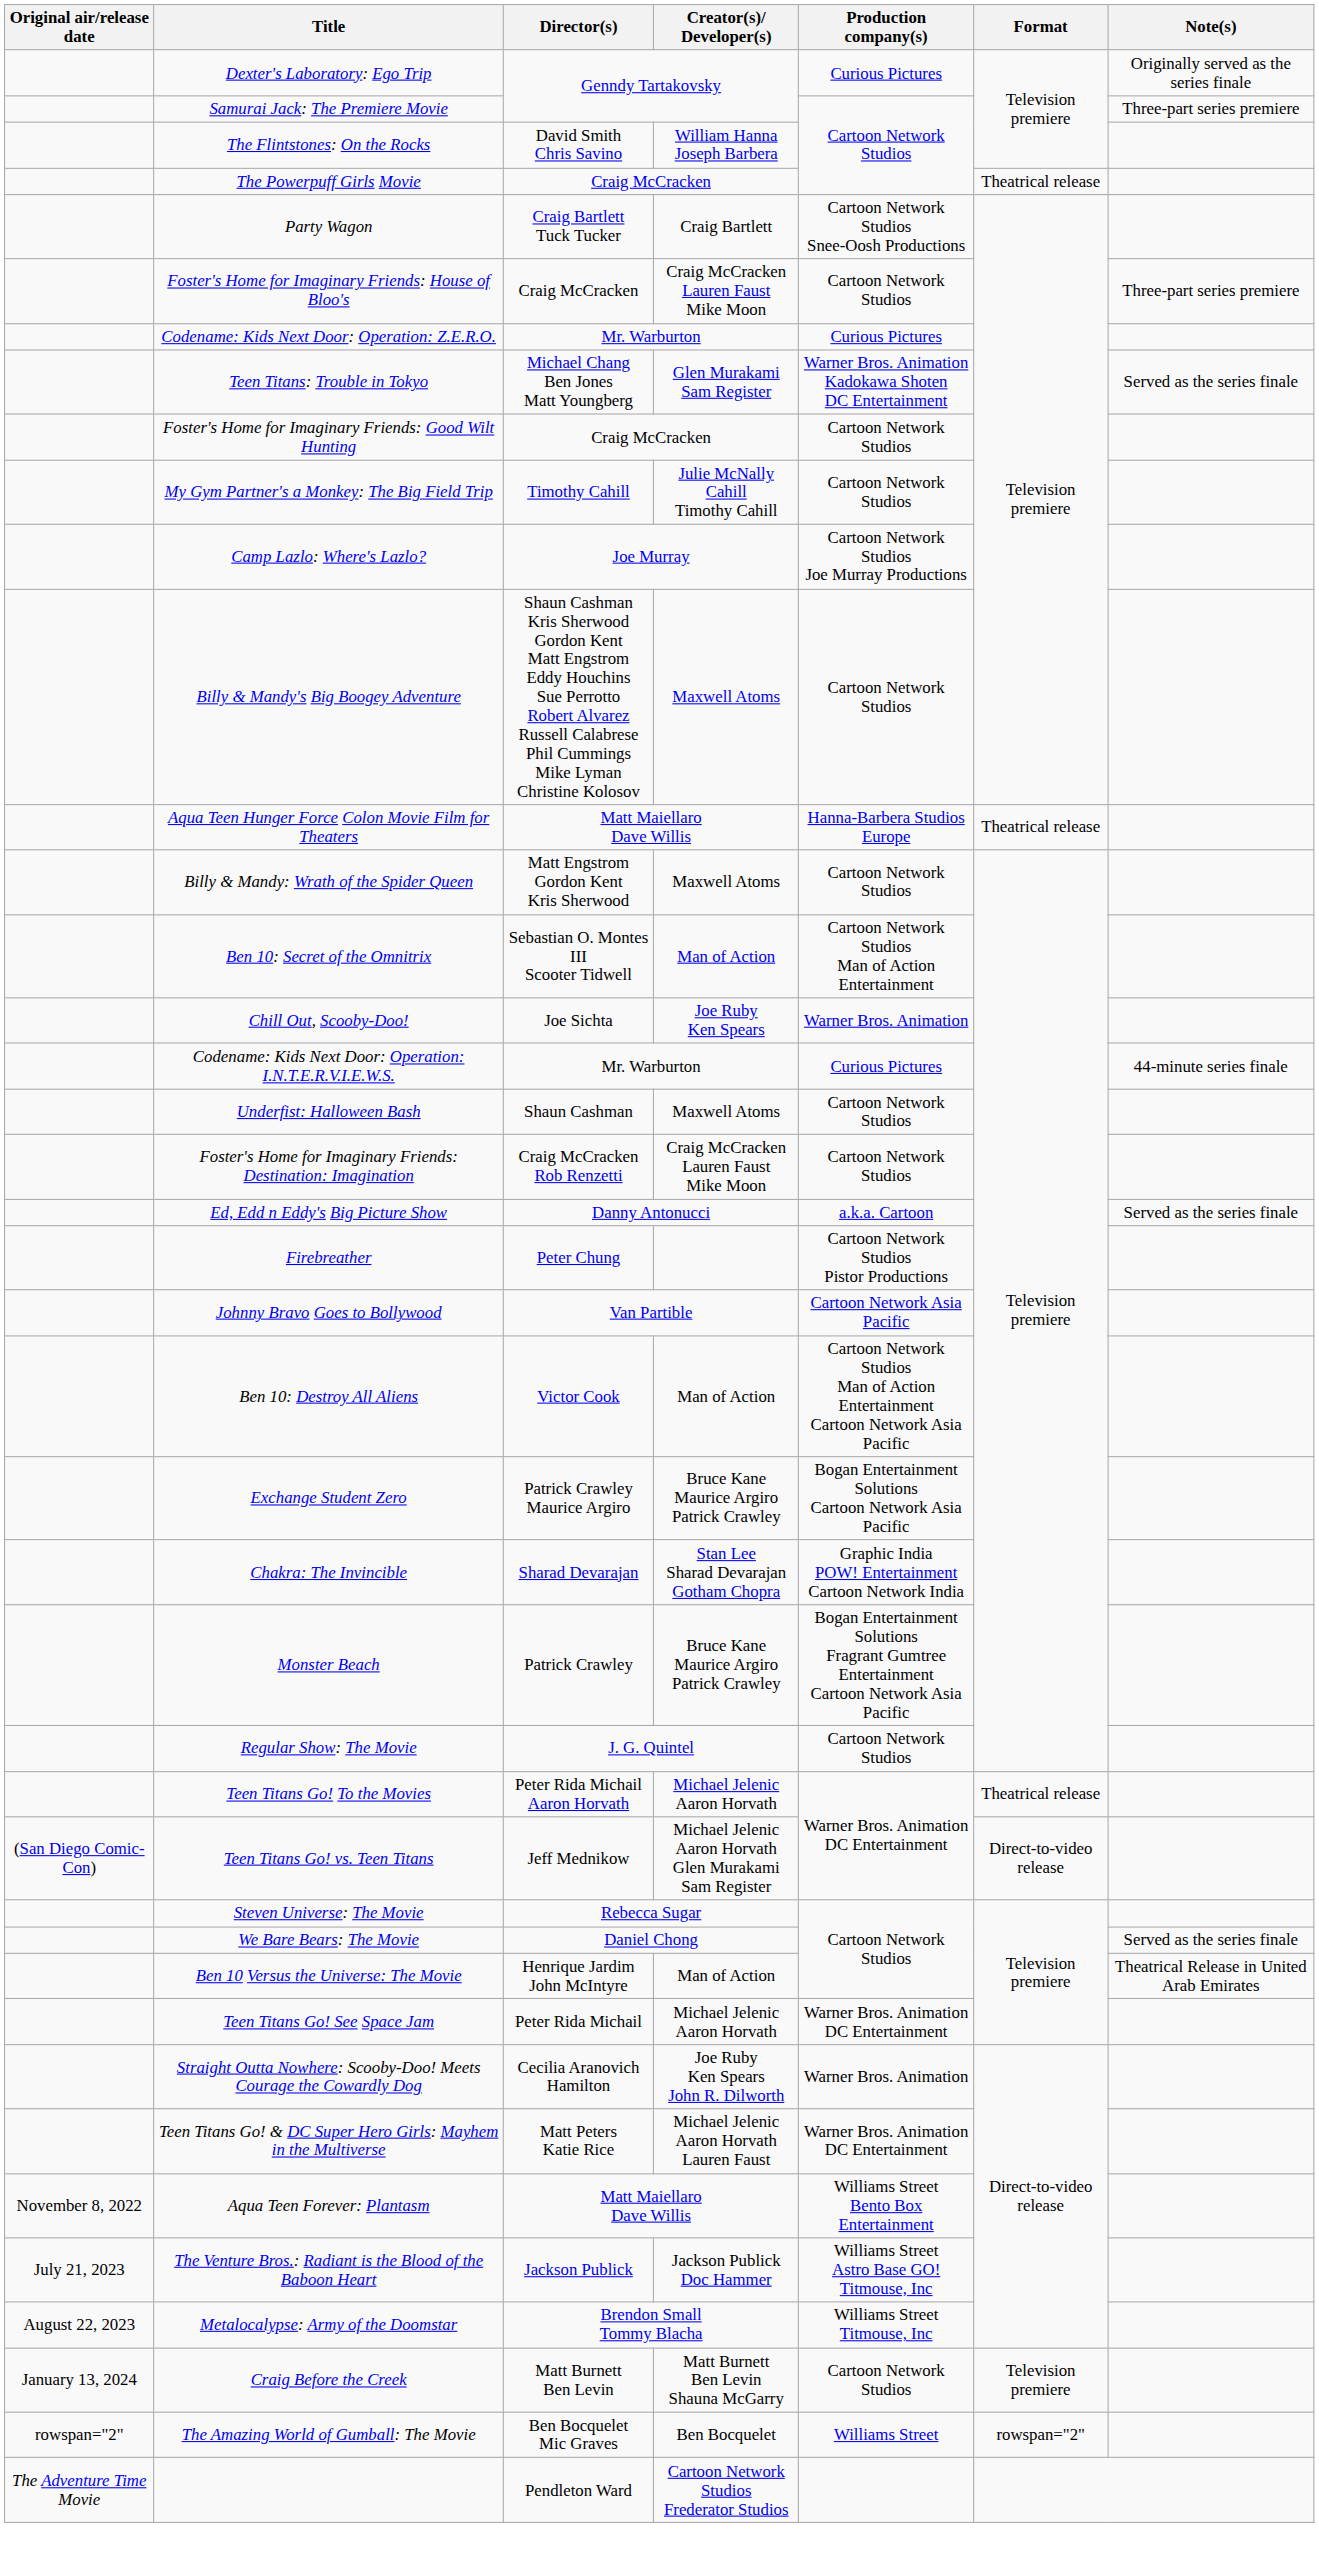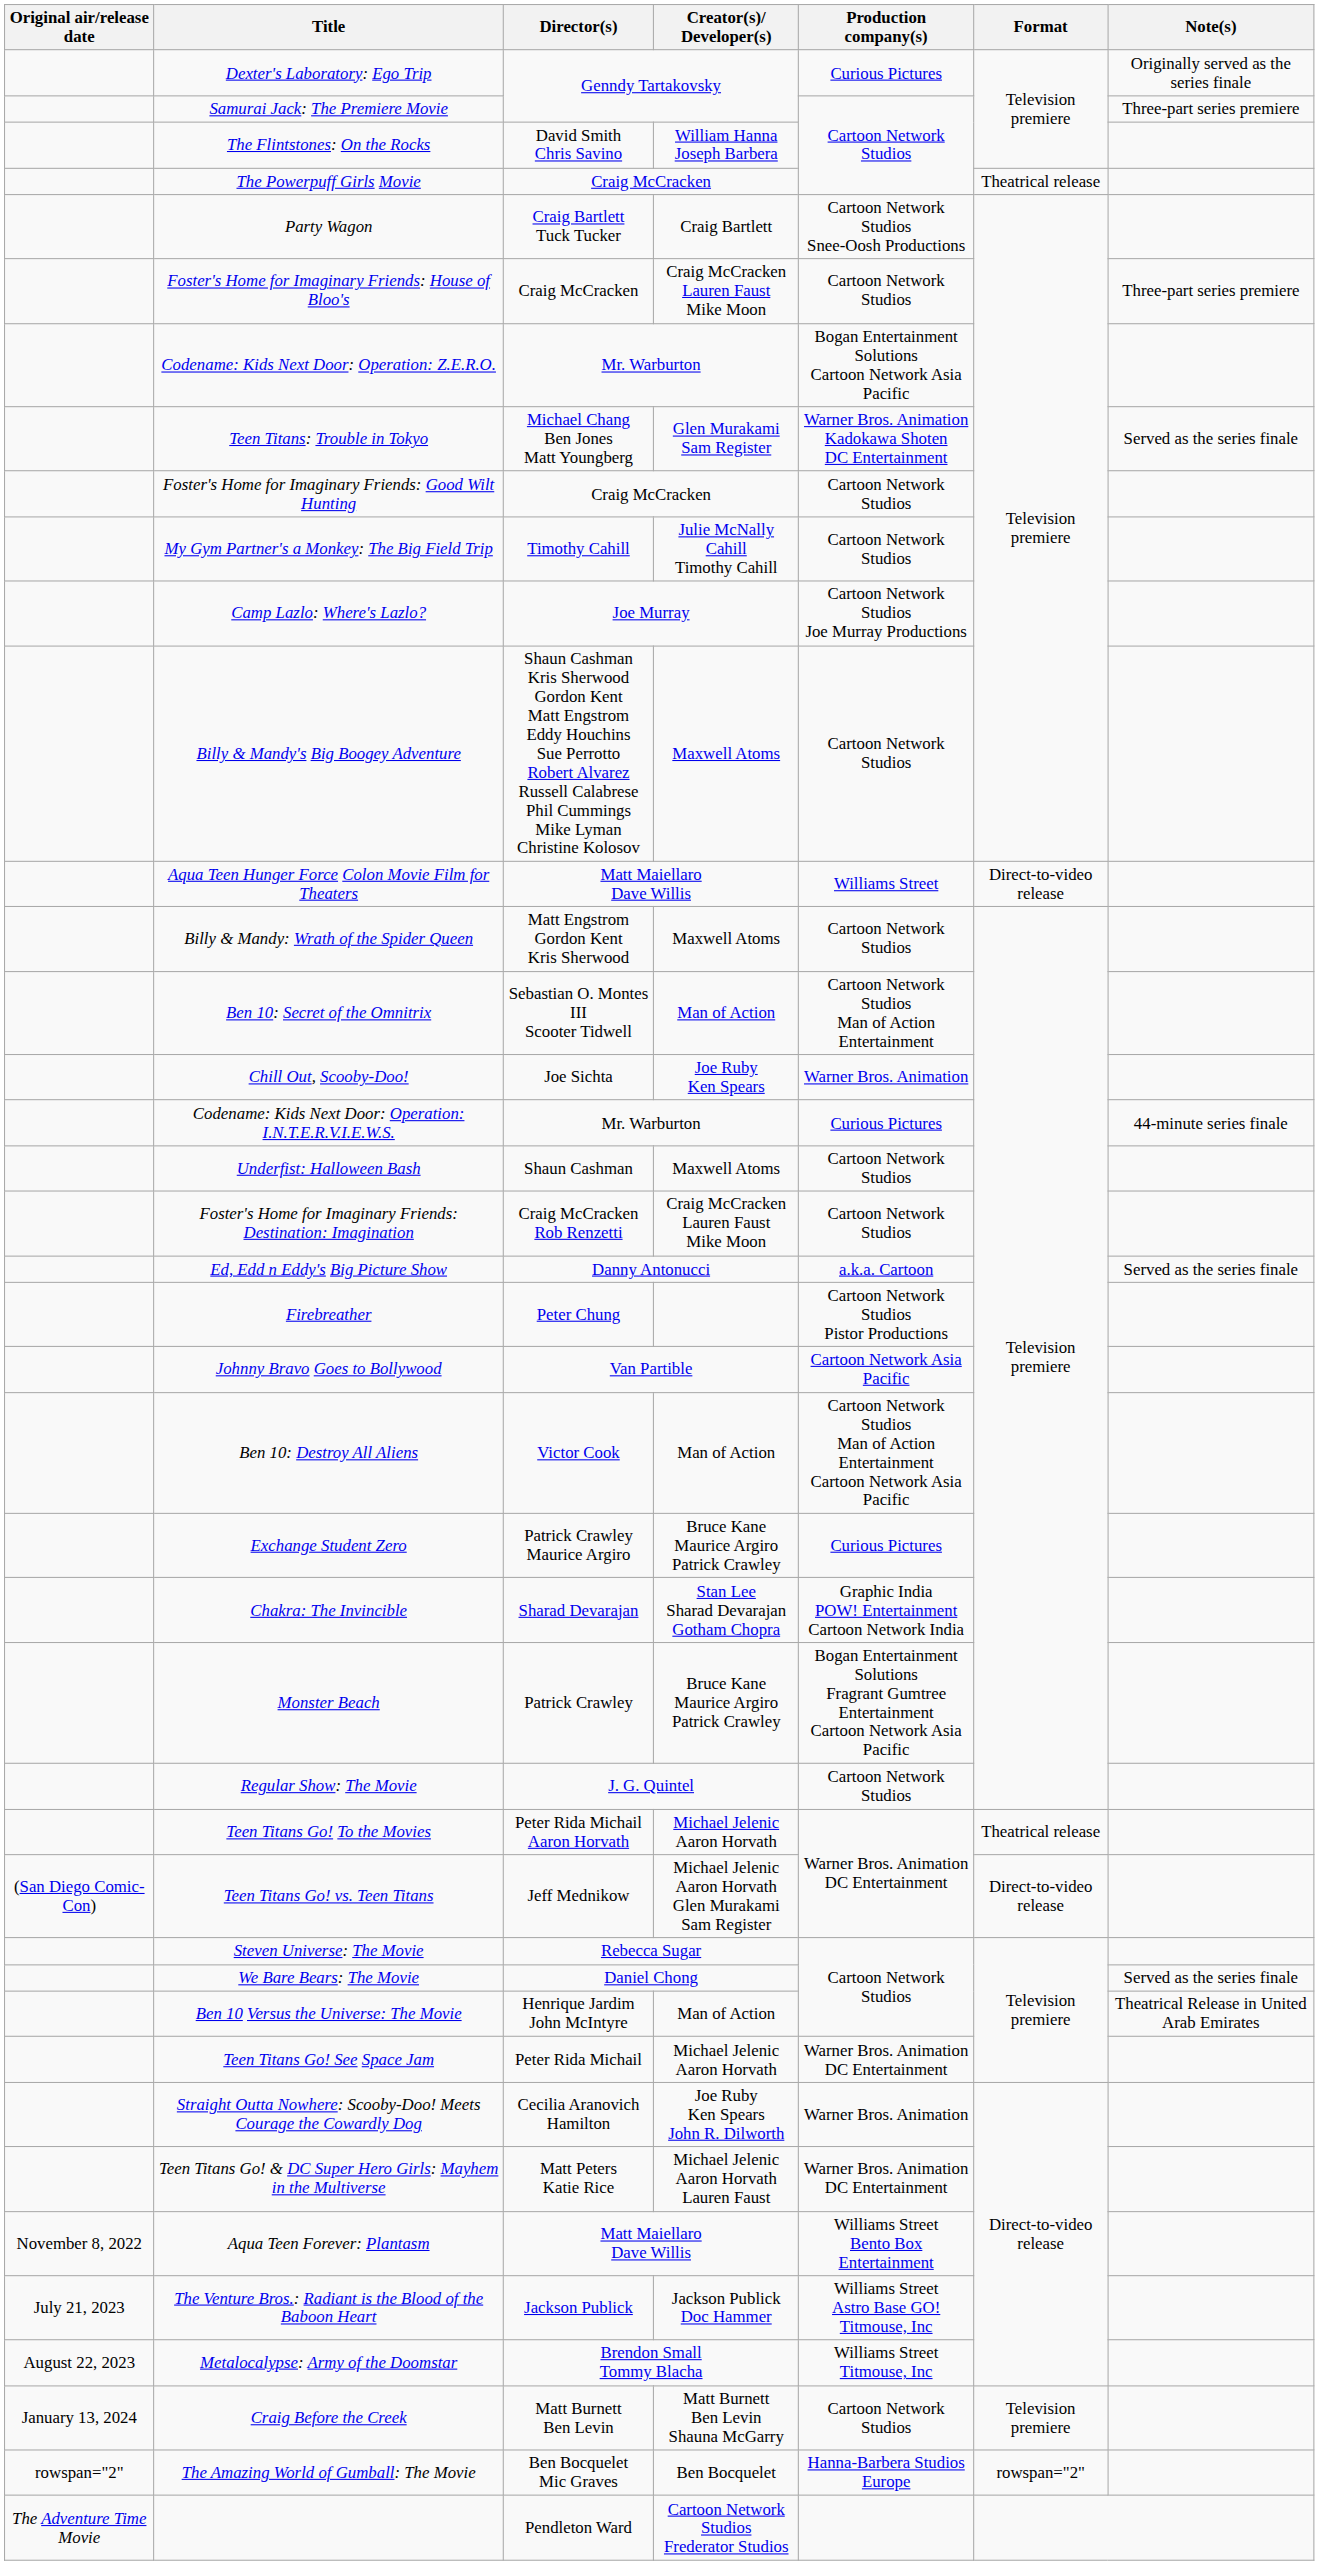(886, 336) Curious Pictures -> (886, 364) Bogan Entertainment Solutions Cartoon Network Asia Pacific
(886, 827) Hanna-Barbera Studios Europe -> (886, 883) Williams Street
(1041, 827) Theatrical release -> (1041, 883) Direct-to-video release
(886, 1498) Bogan Entertainment Solutions Cartoon Network Asia Pacific -> (886, 1545) Curious Pictures
(886, 2434) Williams Street -> (886, 2472) Hanna-Barbera Studios Europe
